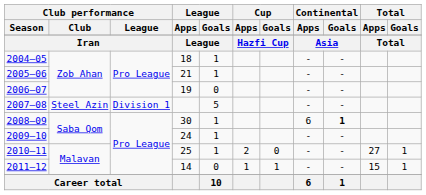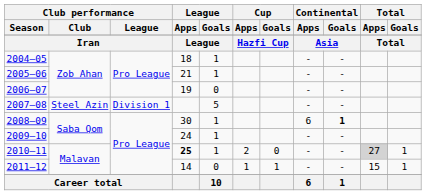(186, 151) normal -> (186, 151) bold
(374, 151) no background -> (374, 151) lightgrey background
